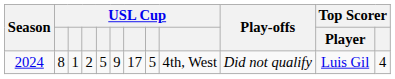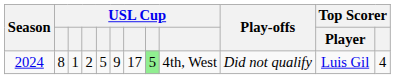(152, 62) no background -> (152, 62) lightgreen background
